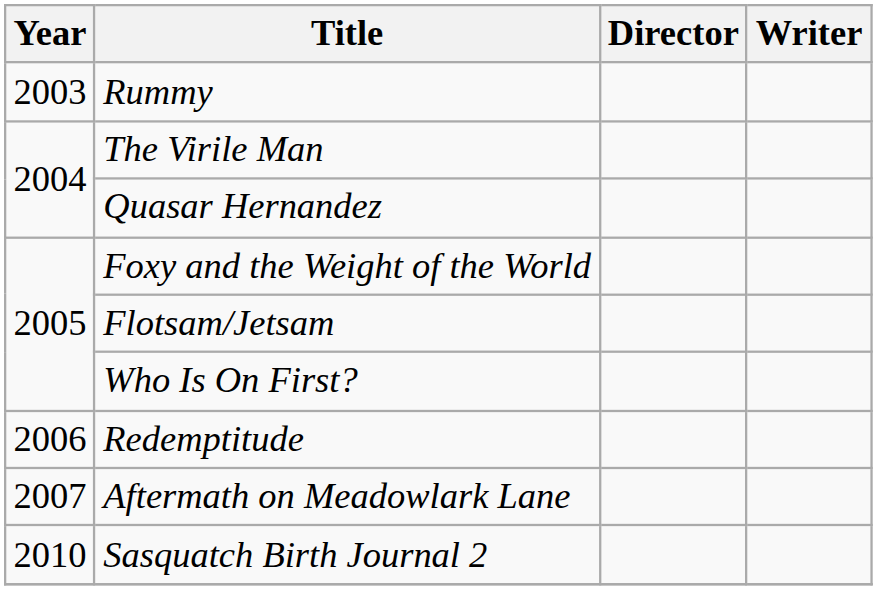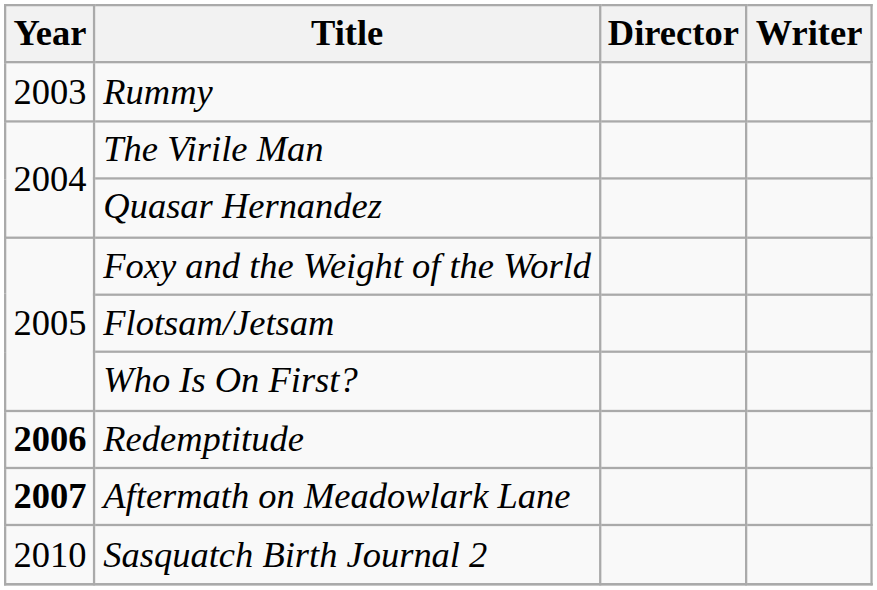(50, 438) normal -> (50, 438) bold
(50, 496) normal -> (50, 496) bold
